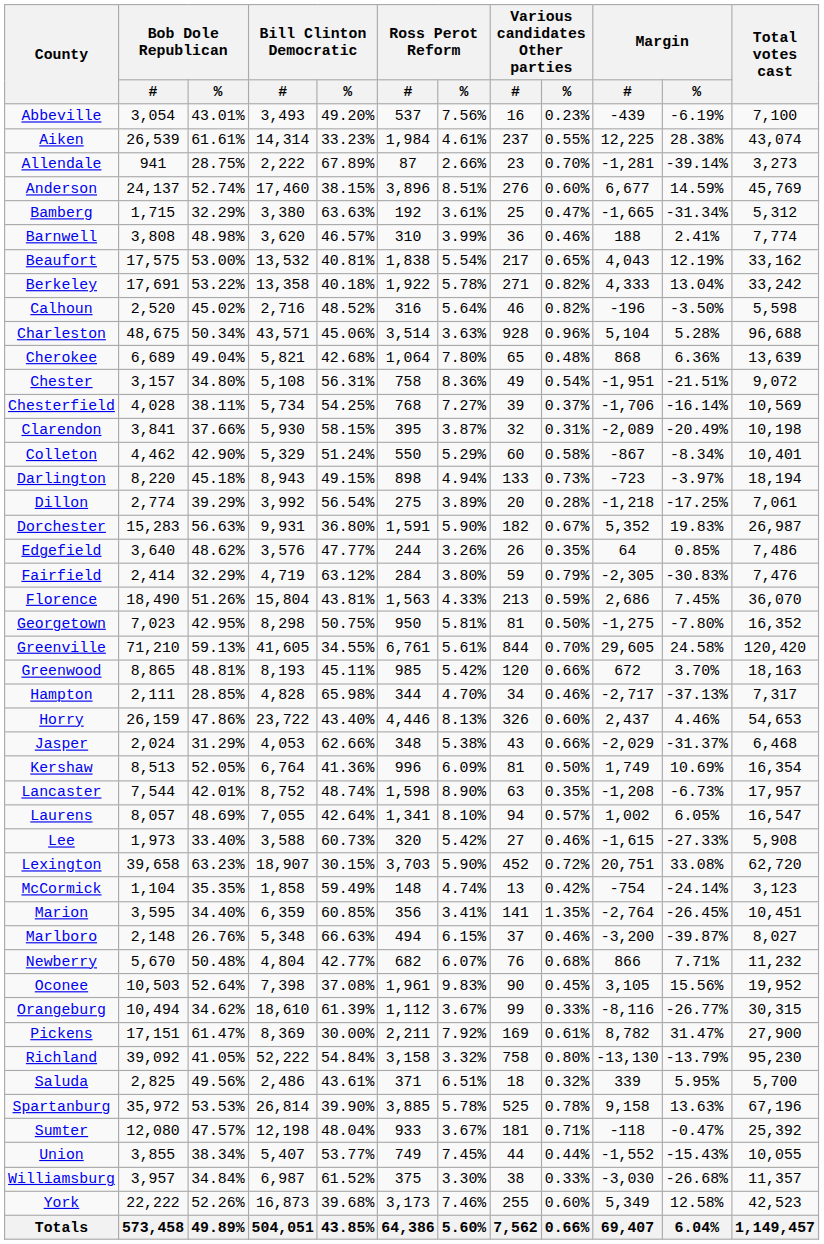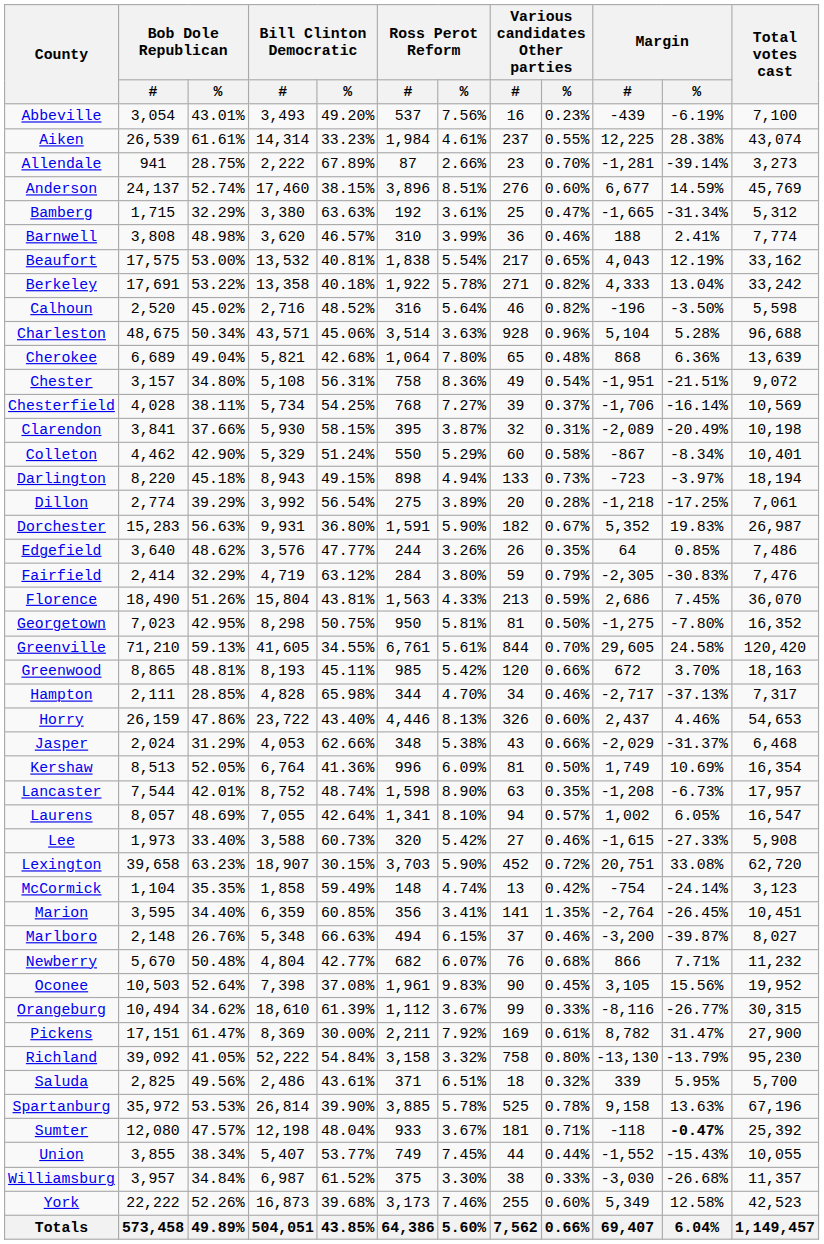(697, 1131) normal -> (697, 1131) bold
